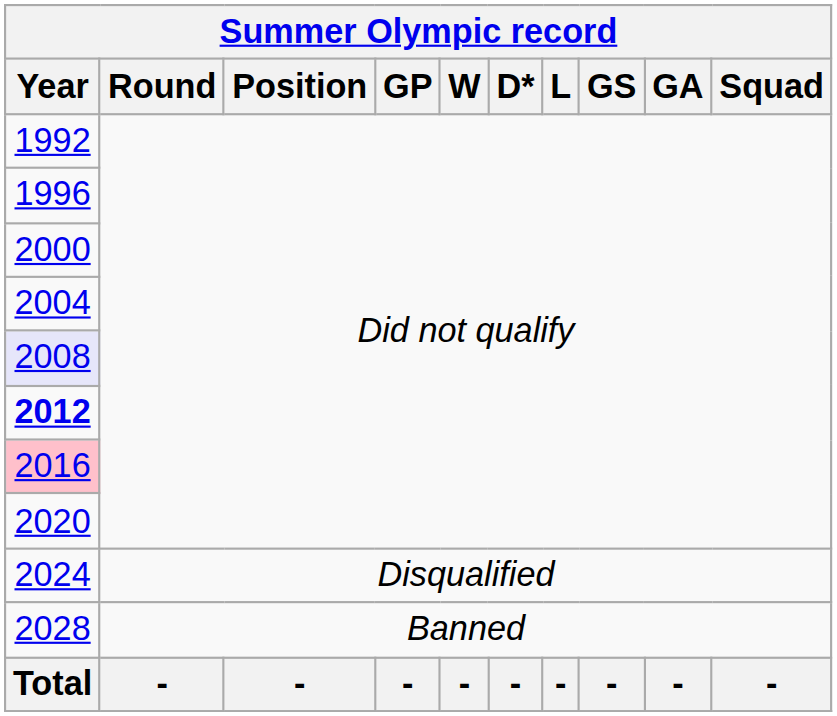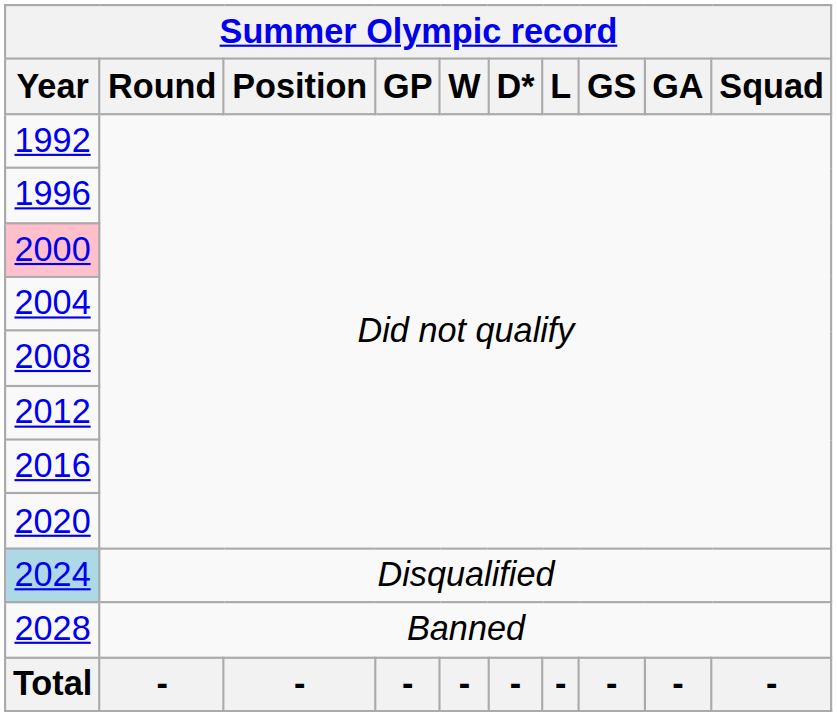(53, 248) no background -> (53, 248) pink background
(53, 357) lavender background -> (53, 357) no background
(53, 411) bold -> (53, 411) normal
(53, 466) pink background -> (53, 466) no background
(53, 574) no background -> (53, 574) lightblue background
